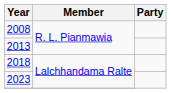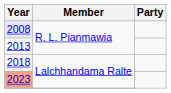(19, 29) no background -> (19, 29) lavender background
(19, 79) no background -> (19, 79) lightsalmon background
